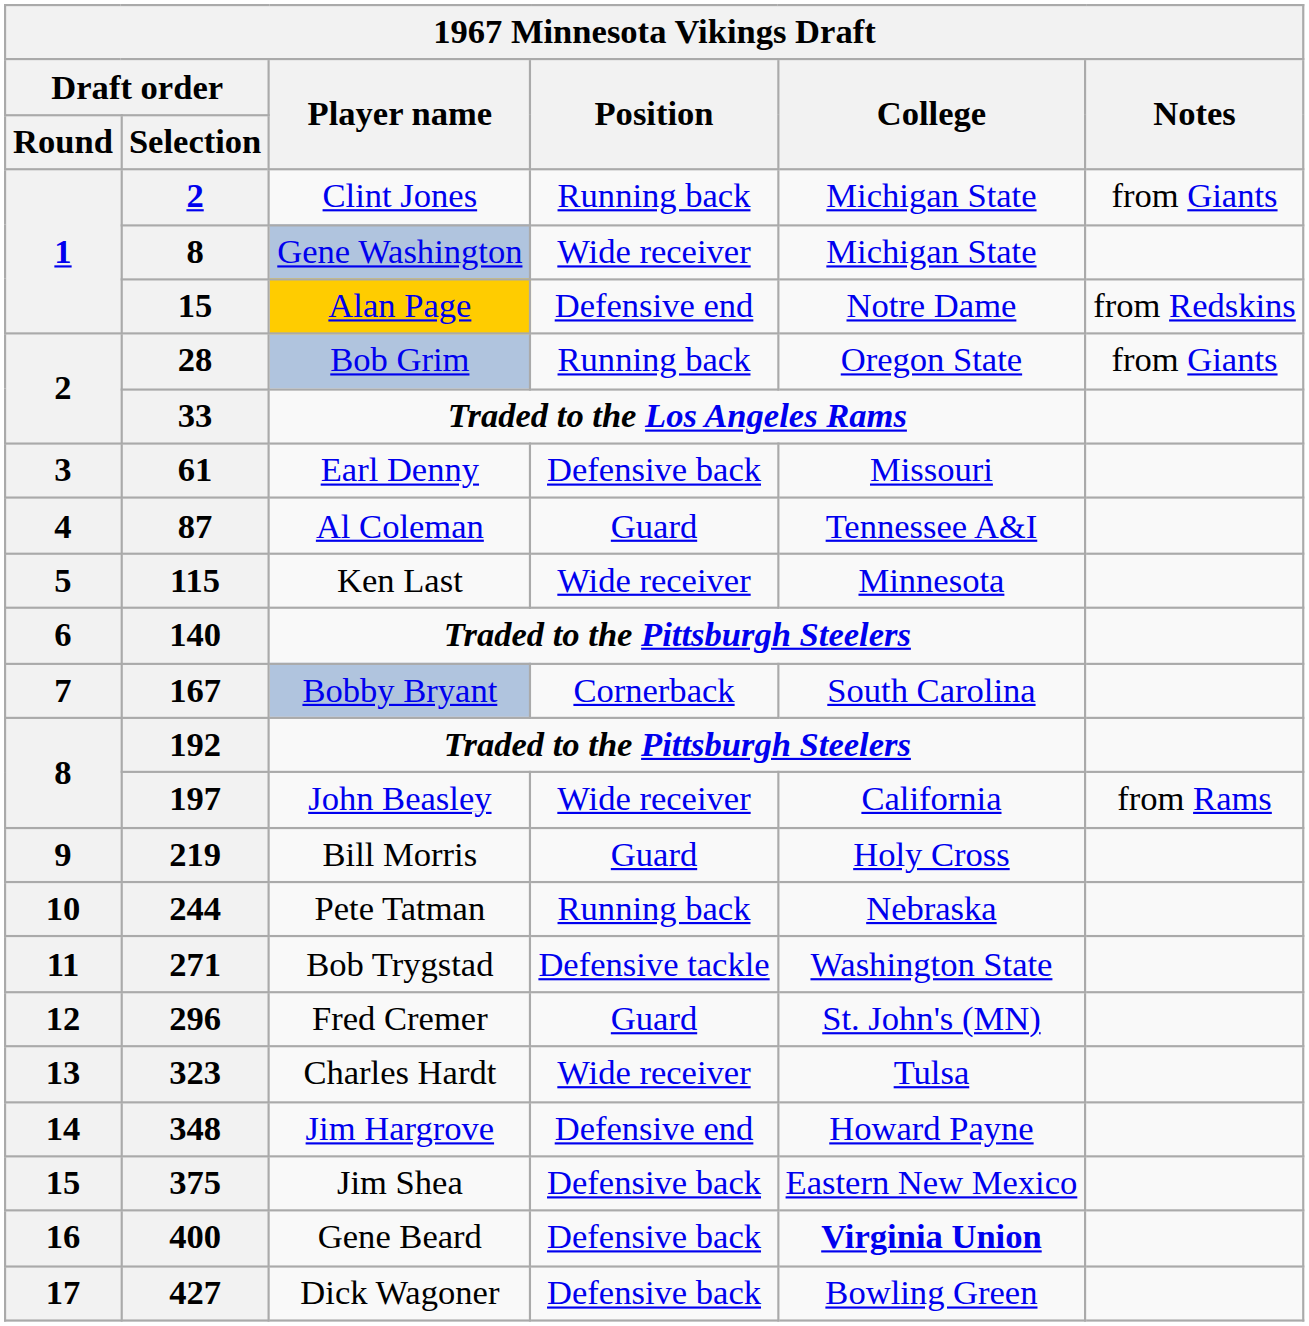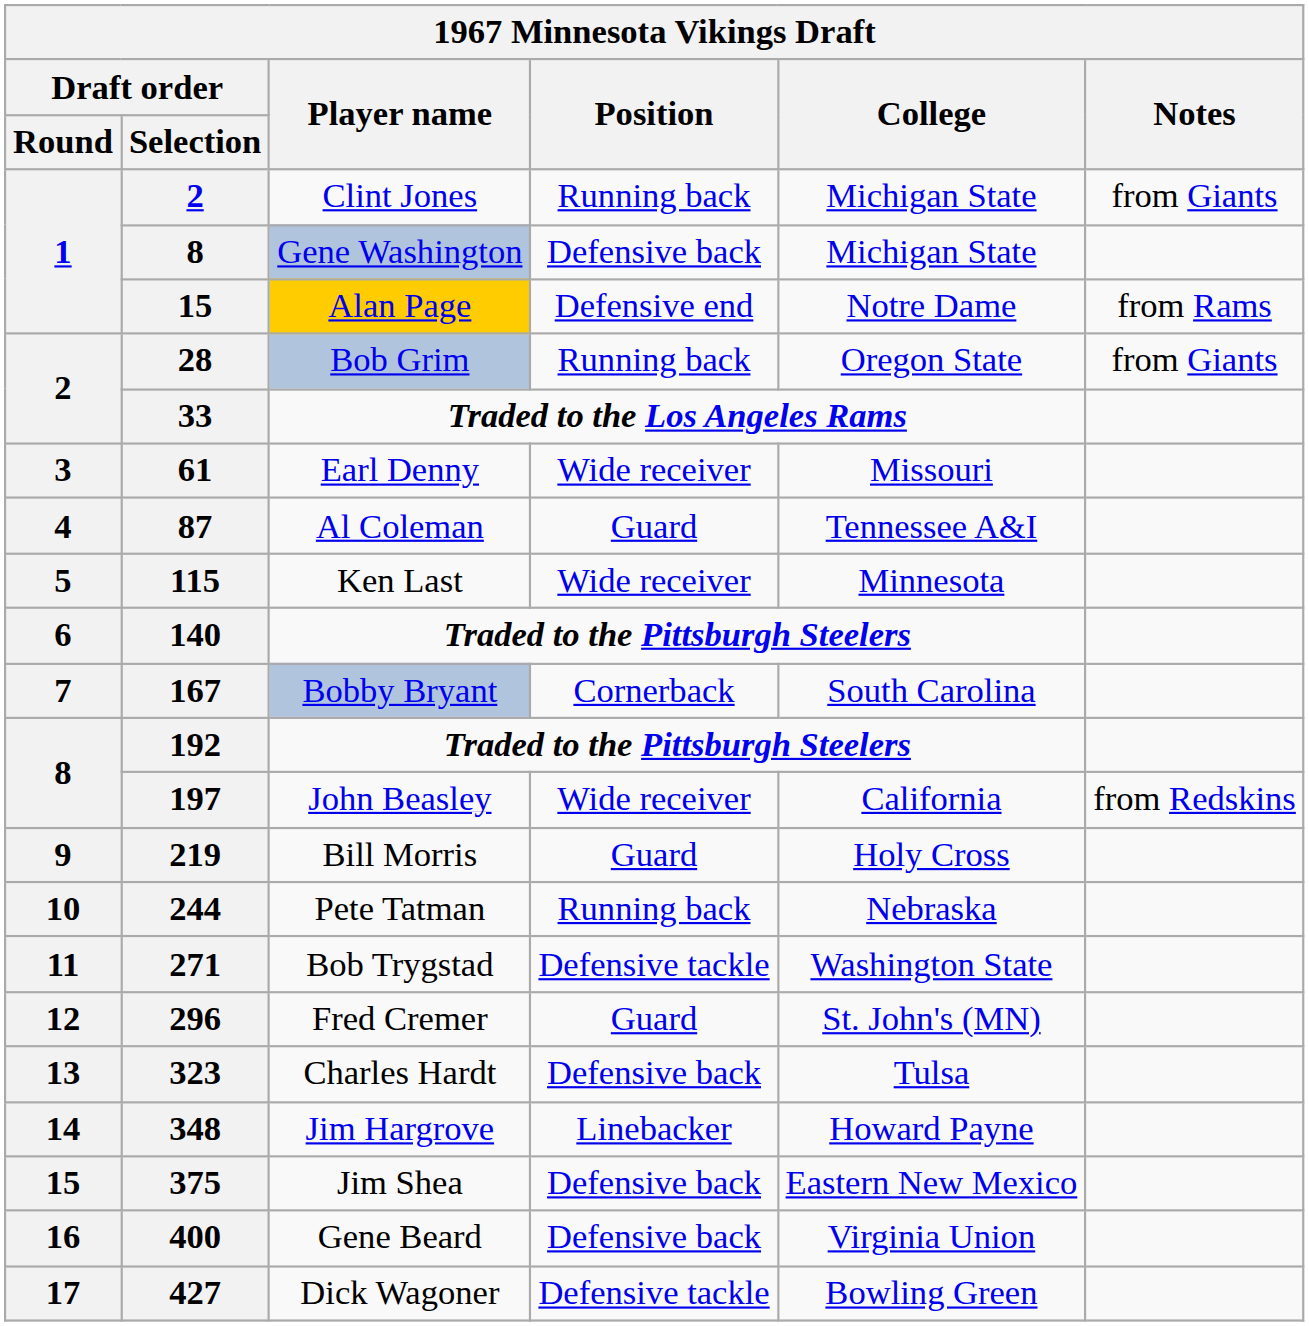(654, 251) Wide receiver -> (654, 251) Defensive back
(1195, 305) from Redskins -> (1195, 305) from Rams
(654, 470) Defensive back -> (654, 470) Wide receiver
(1195, 799) from Rams -> (1195, 799) from Redskins
(654, 1073) Wide receiver -> (654, 1073) Defensive back
(654, 1128) Defensive end -> (654, 1128) Linebacker
(931, 1237) bold -> (931, 1237) normal
(654, 1292) Defensive back -> (654, 1292) Defensive tackle
